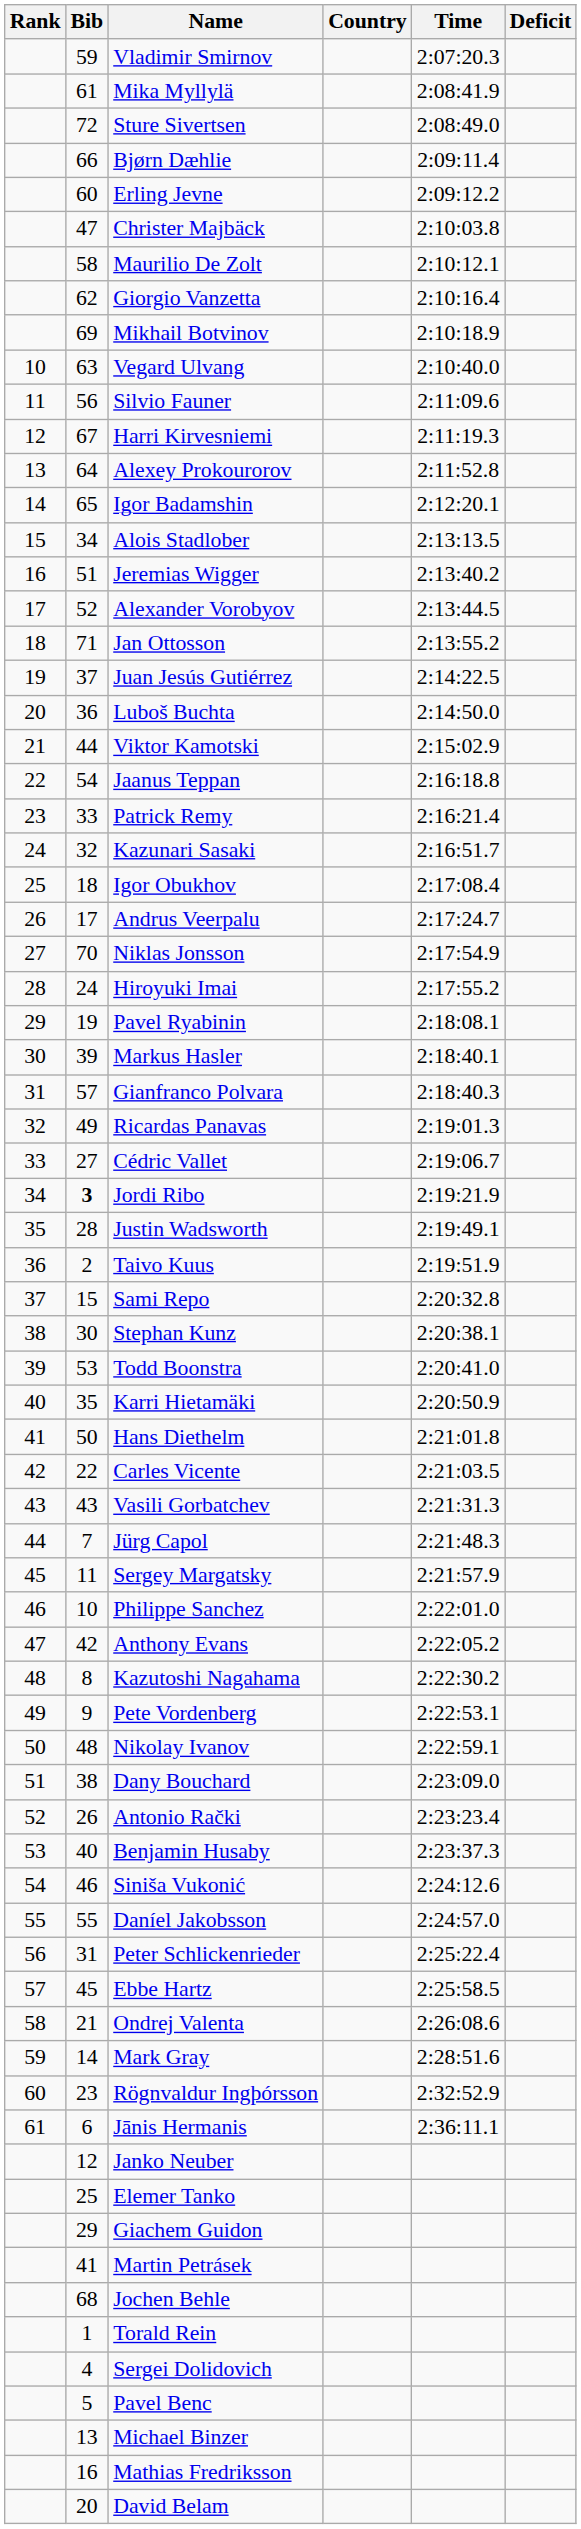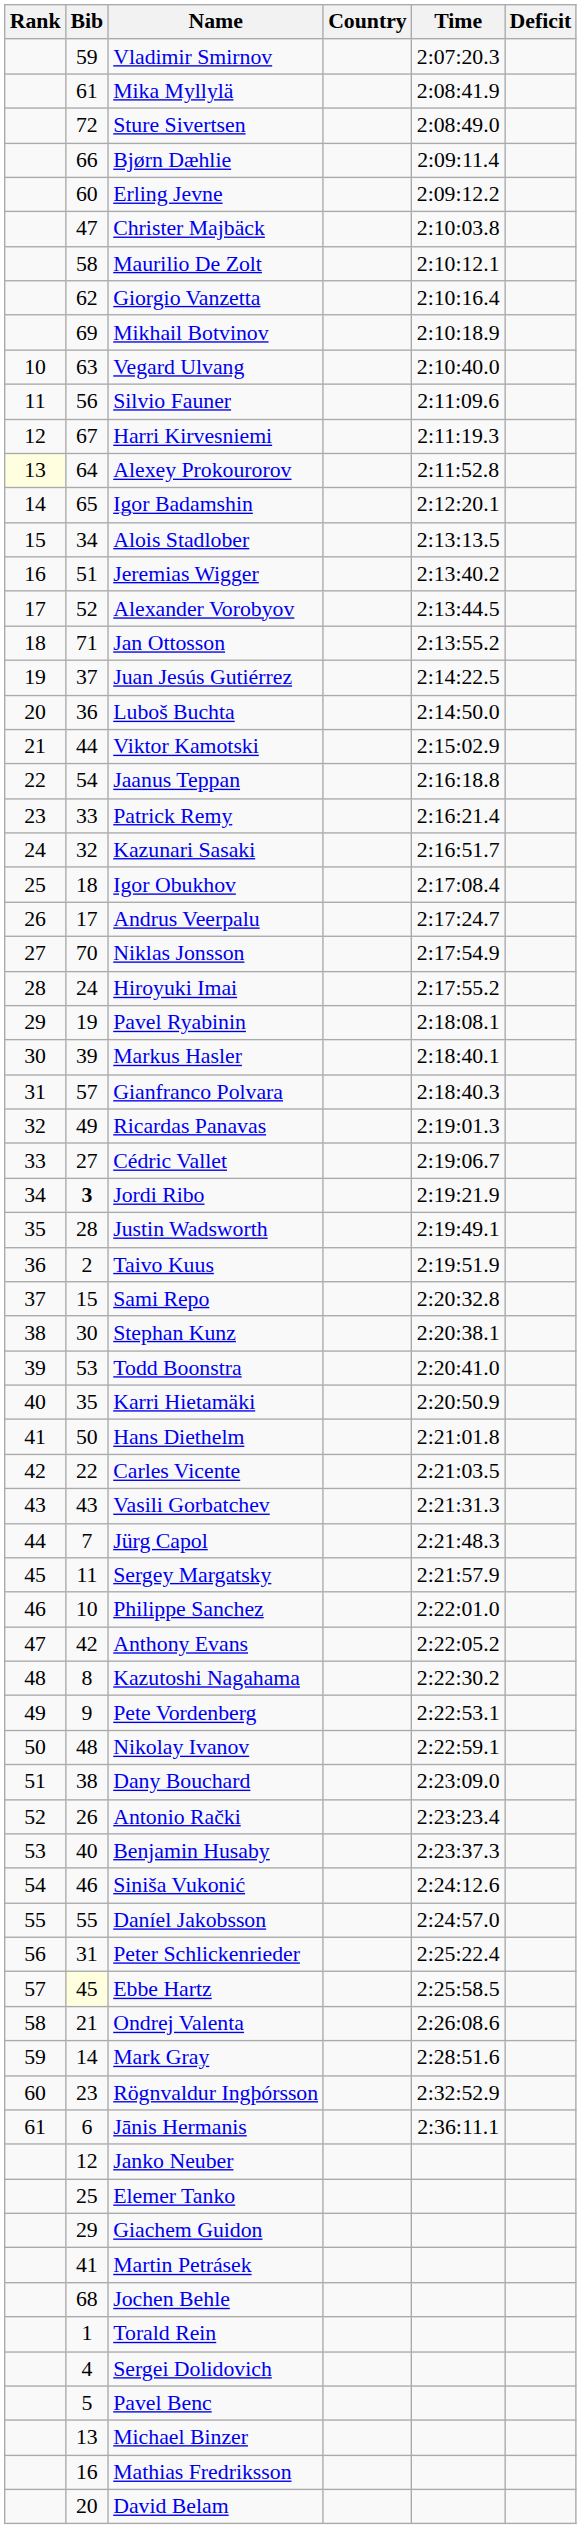(35, 470) no background -> (35, 470) lightyellow background
(87, 1988) no background -> (87, 1988) lightyellow background
